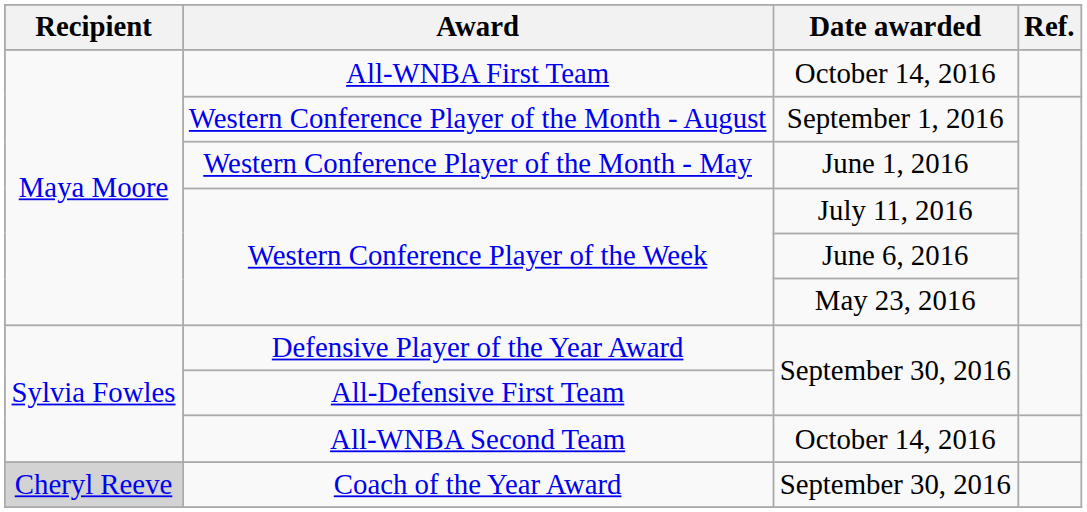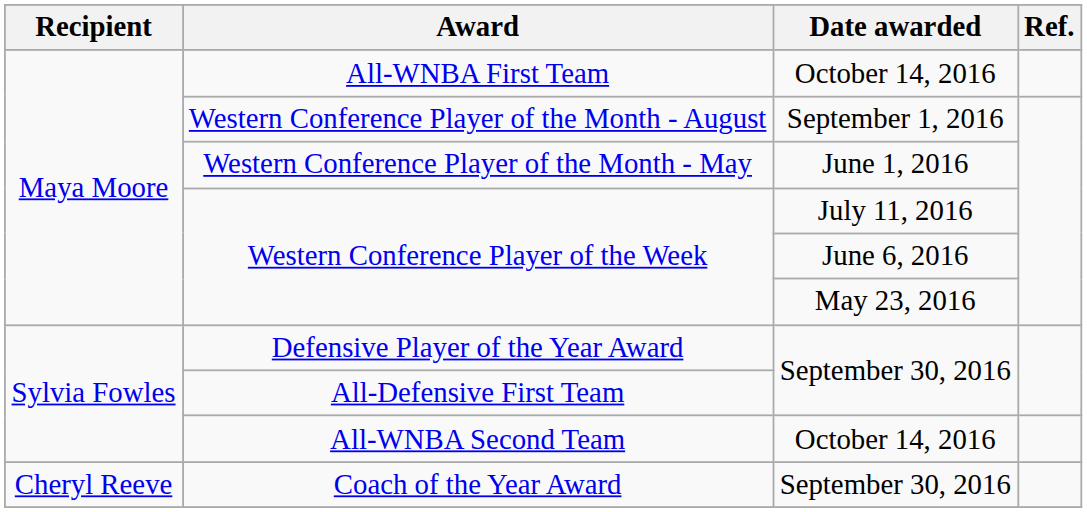(94, 484) lightgrey background -> (94, 484) no background
